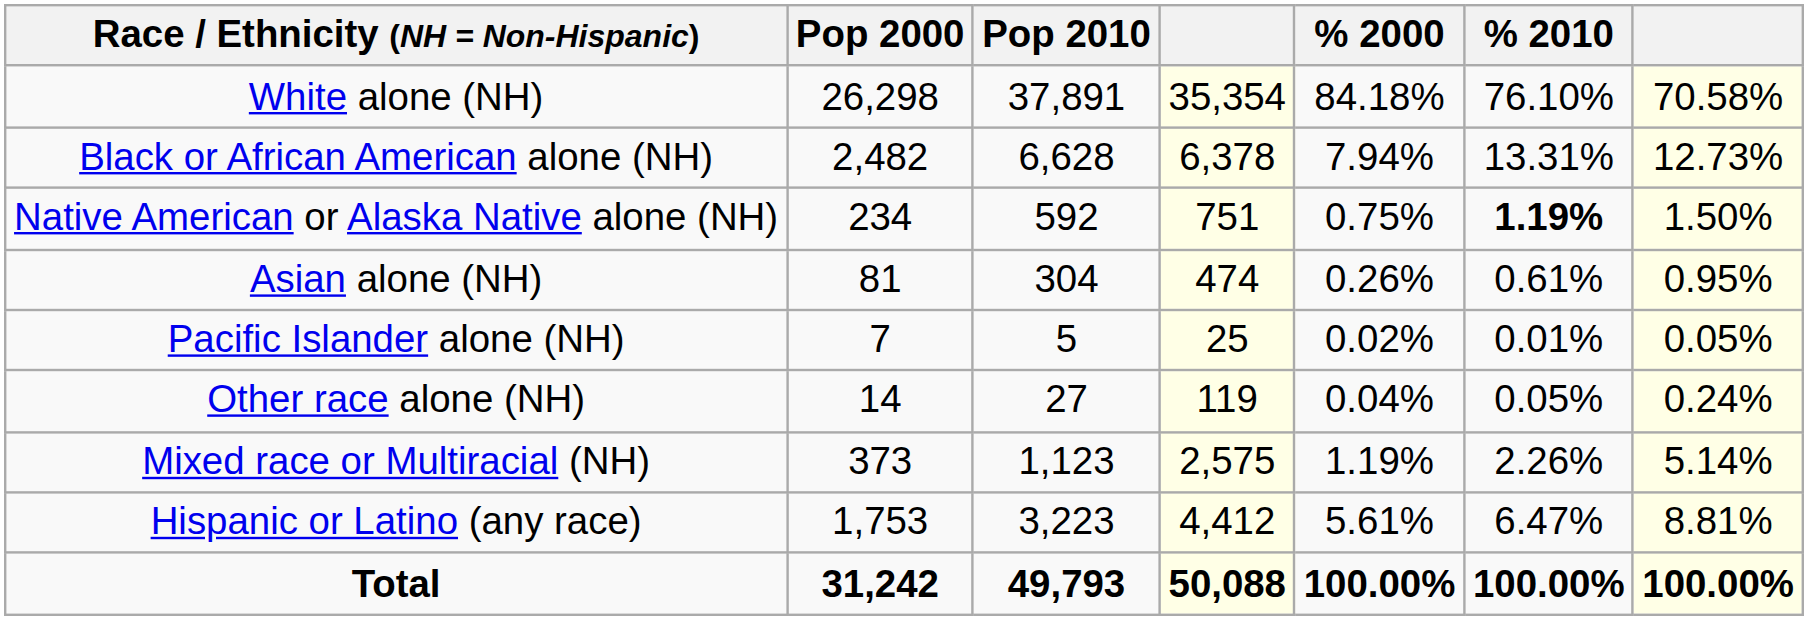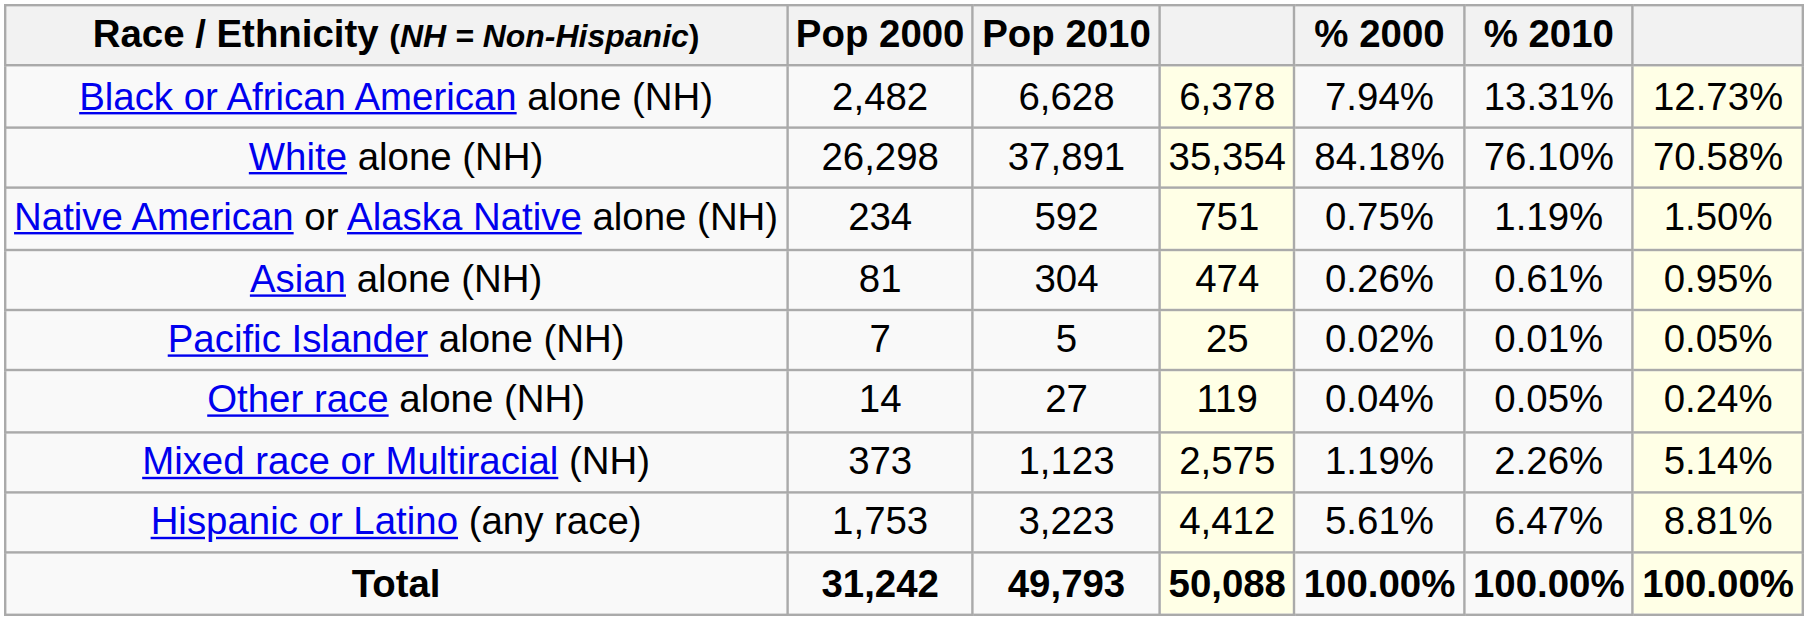rows swapped: (396, 95) <-> (396, 156)
(1549, 217) bold -> (1549, 217) normal
